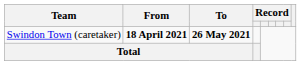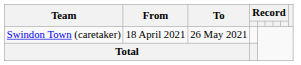(156, 34) bold -> (155, 34) normal
(221, 34) bold -> (219, 34) normal
